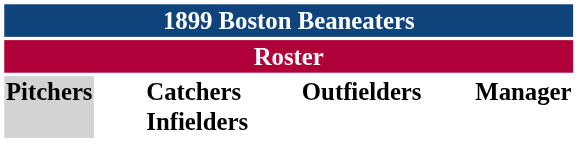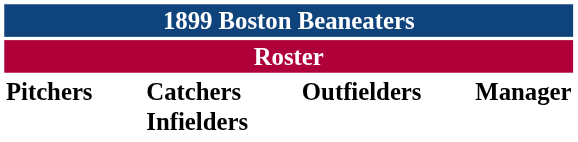(49, 91) lightgrey background -> (49, 91) no background
